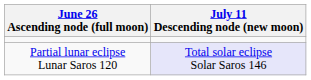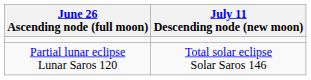(229, 58) lavender background -> (229, 58) no background
